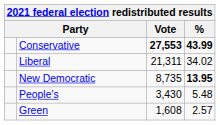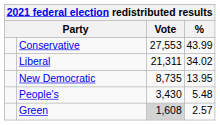(166, 45) bold -> (166, 45) normal
(199, 45) bold -> (199, 45) normal
(199, 78) bold -> (199, 78) normal
(169, 111) no background -> (169, 111) lightgrey background
